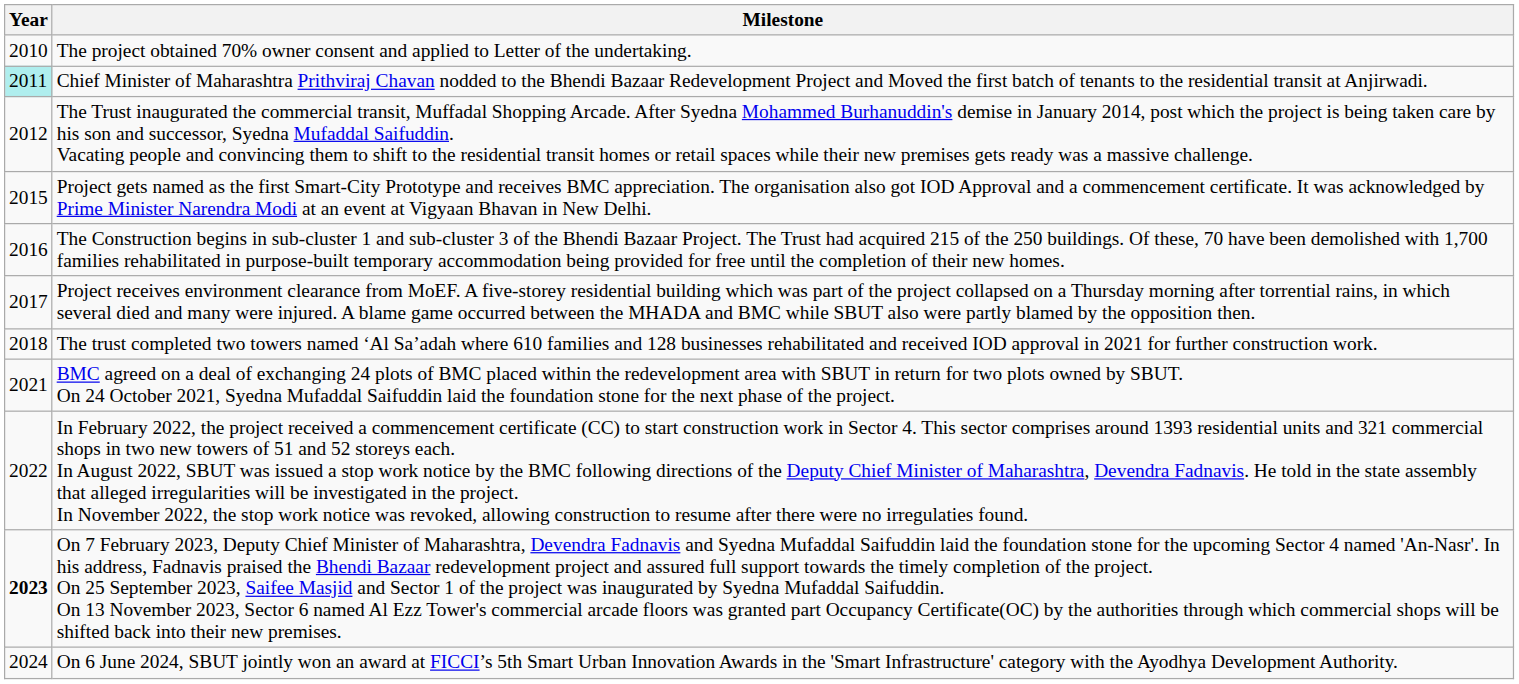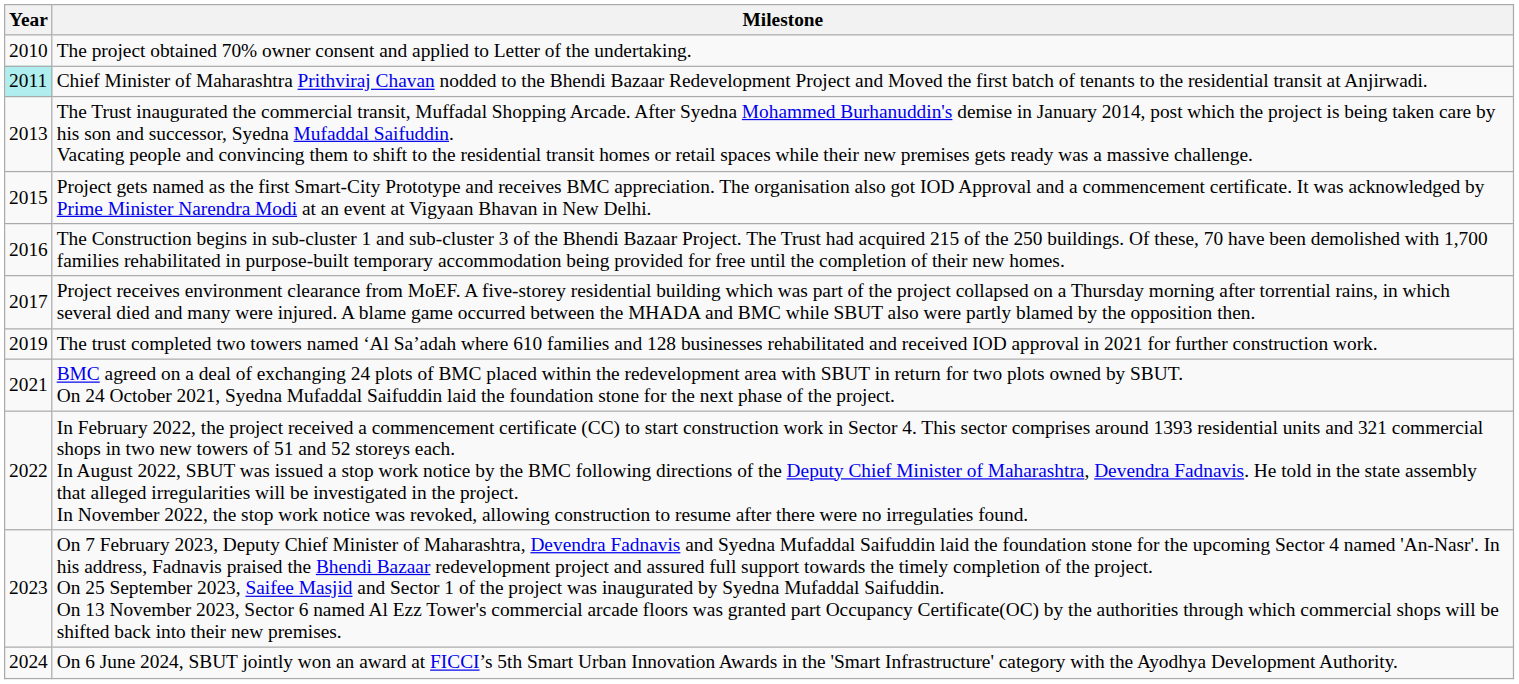(28, 133) 2012 -> (28, 133) 2013
(28, 343) 2018 -> (28, 343) 2019
(28, 588) bold -> (28, 588) normal
